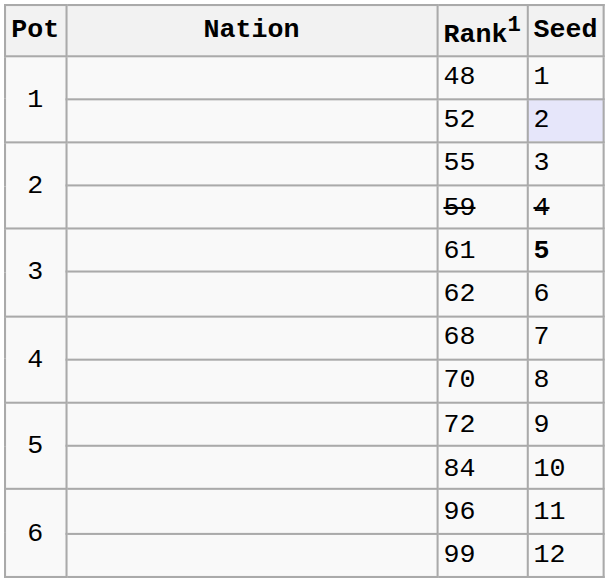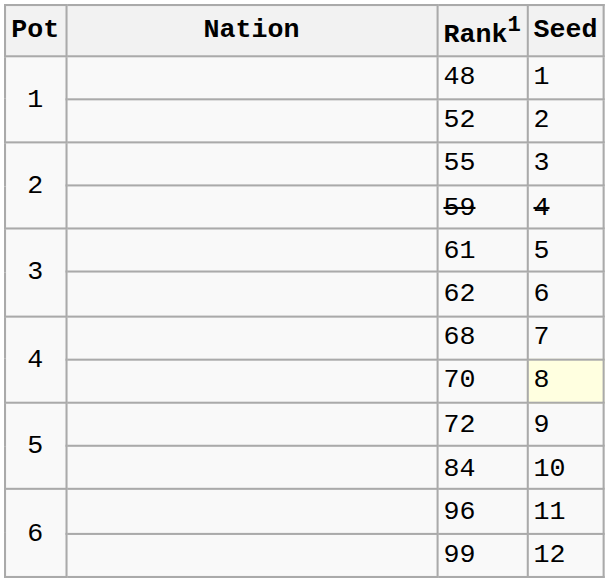(541, 120) lavender background -> (541, 120) no background
(541, 251) bold -> (541, 251) normal
(541, 381) no background -> (541, 381) lightyellow background
